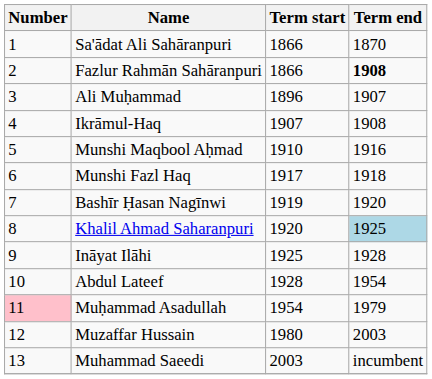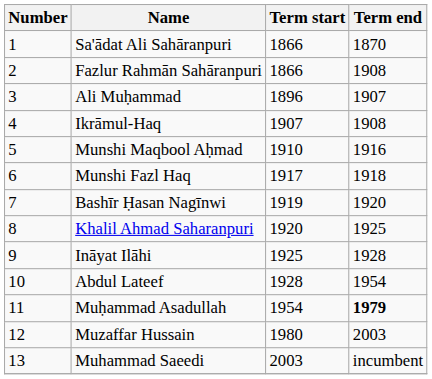(369, 70) bold -> (369, 70) normal
(369, 228) lightblue background -> (369, 228) no background
(16, 307) pink background -> (16, 307) no background
(369, 307) normal -> (369, 307) bold
